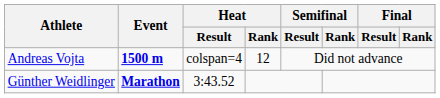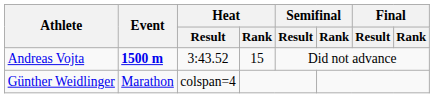(214, 59) colspan=4 -> (208, 59) 3:43.52
(263, 59) 12 -> (257, 59) 15
(151, 81) bold -> (148, 81) normal
(214, 81) 3:43.52 -> (208, 81) colspan=4
